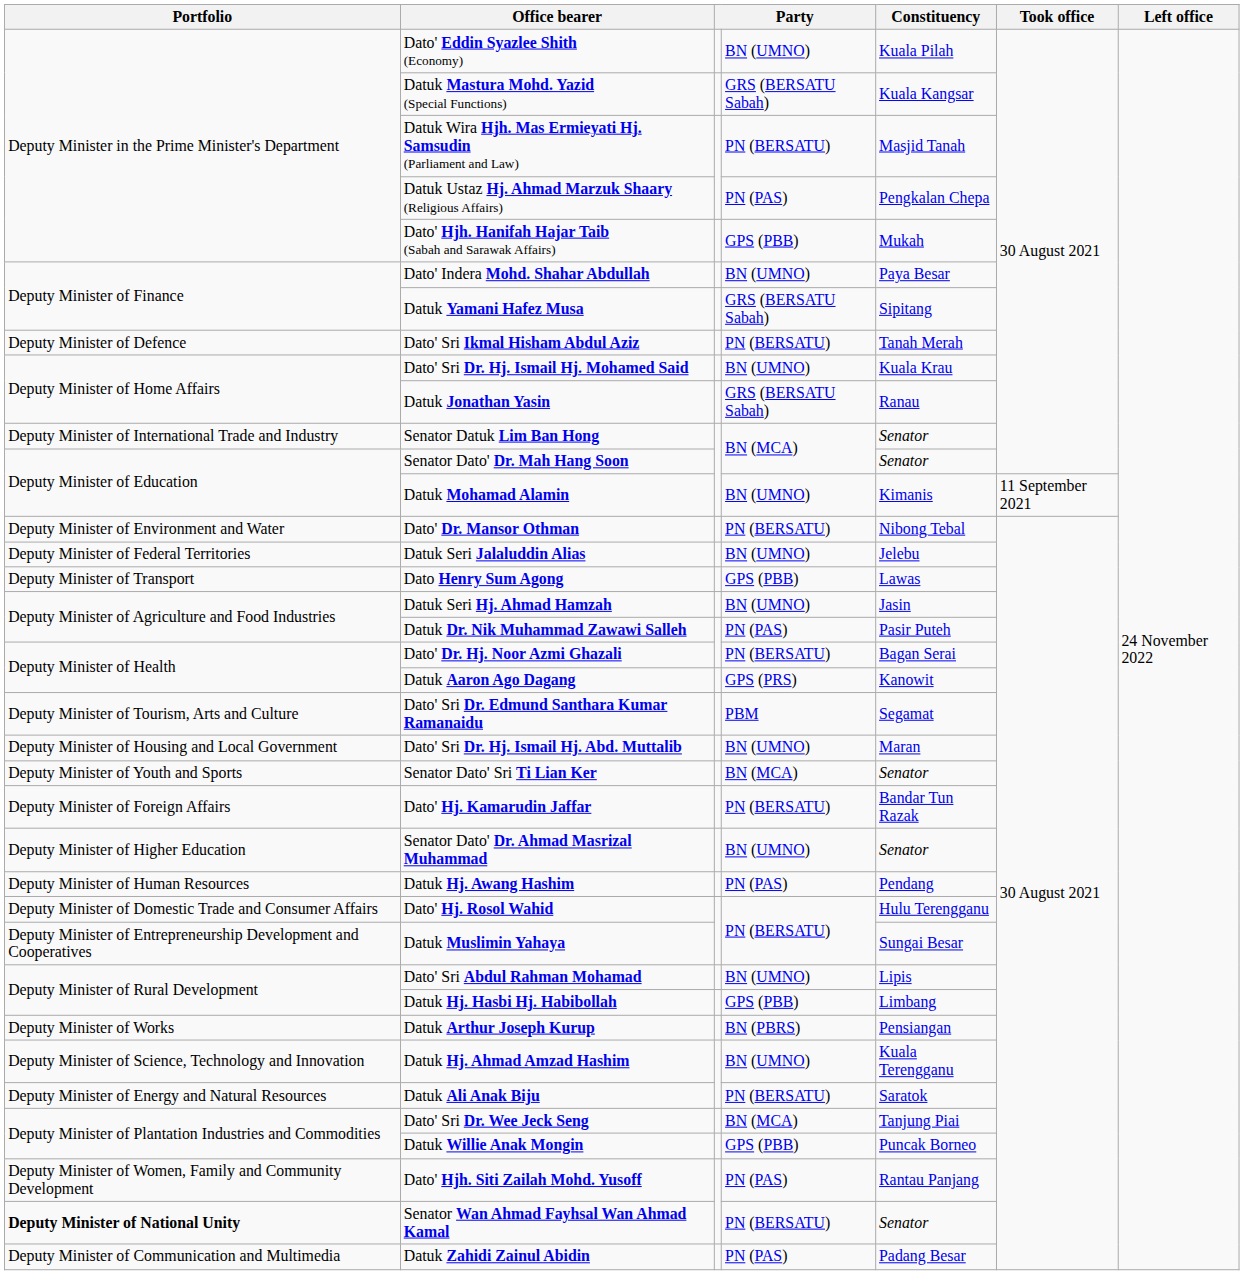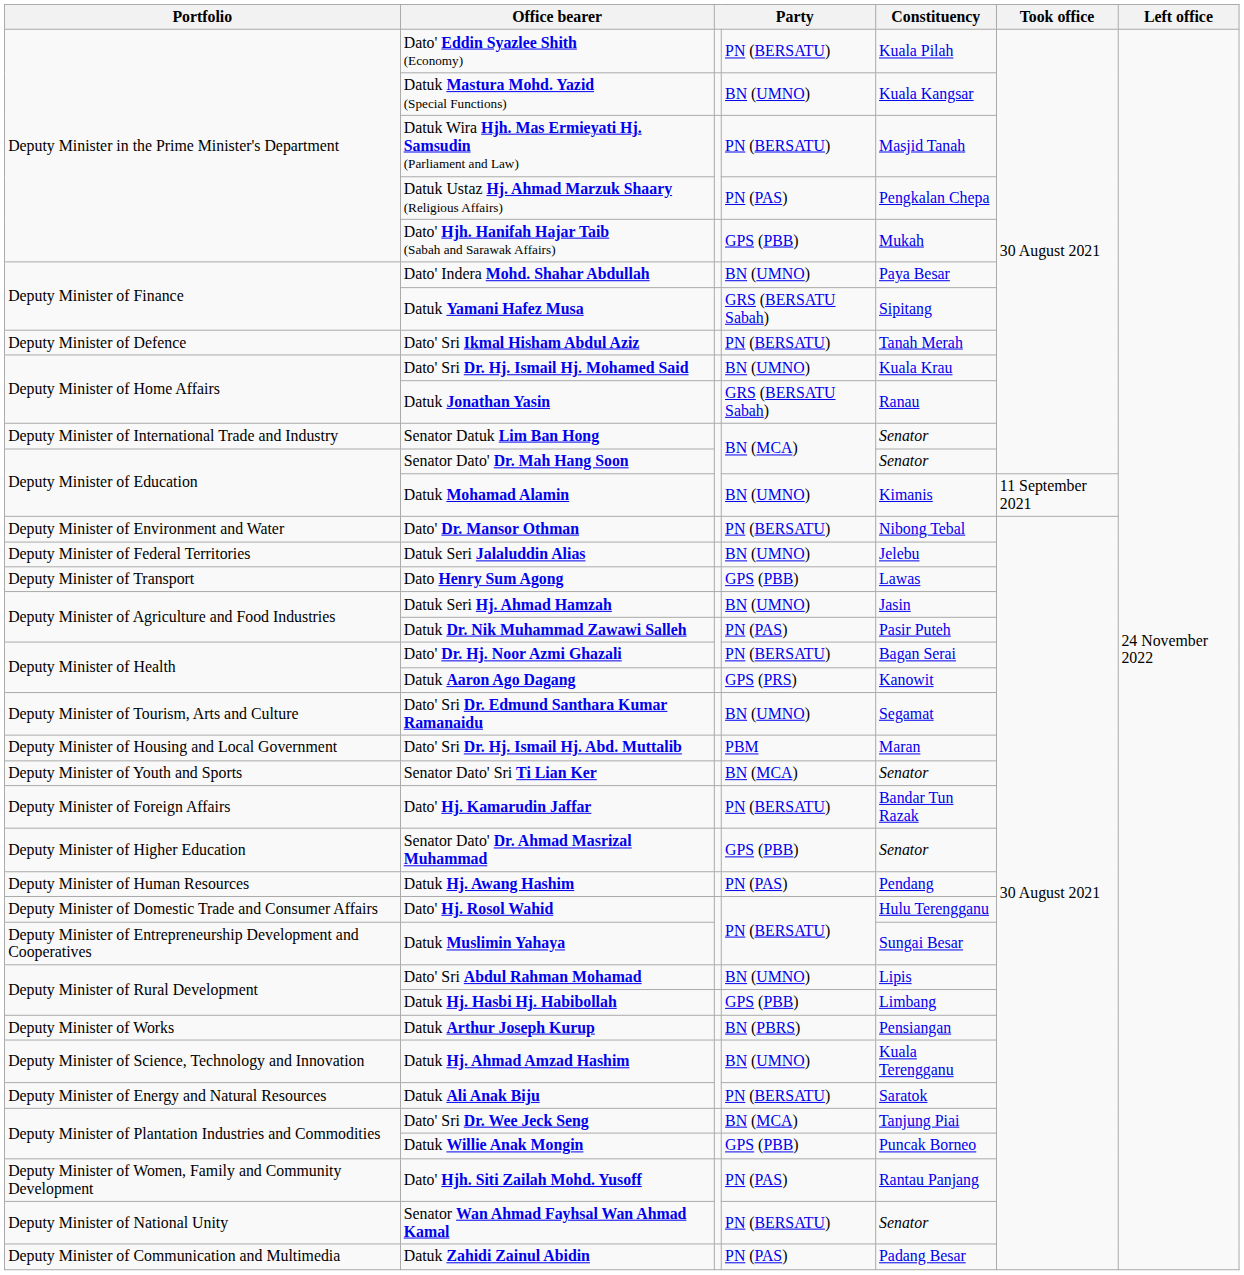(768, 51) BN (UMNO) -> (778, 51) PN (BERSATU)
(780, 94) GRS (BERSATU Sabah) -> (768, 94) BN (UMNO)
(742, 713) PBM -> (768, 713) BN (UMNO)
(768, 747) BN (UMNO) -> (742, 747) PBM
(768, 850) BN (UMNO) -> (762, 850) GPS (PBB)
(124, 1222) bold -> (118, 1222) normal
